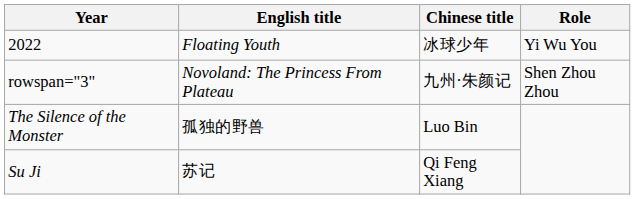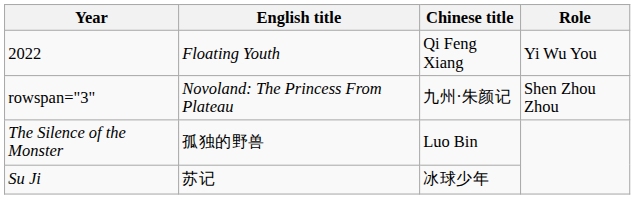(456, 44) 冰球少年 -> (450, 52) Qi Feng Xiang
(450, 171) Qi Feng Xiang -> (456, 178) 冰球少年
